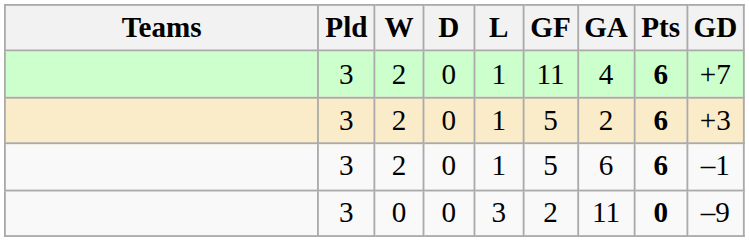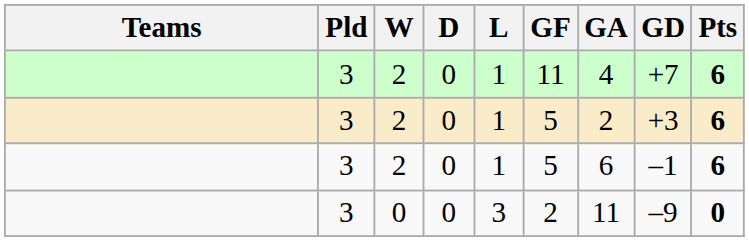columns swapped: (715, 27) <-> (661, 27)
